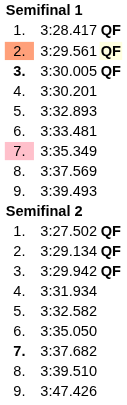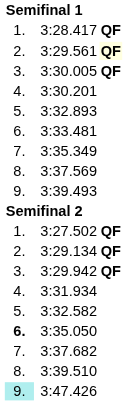(19, 51) lightsalmon background -> (19, 51) no background
(19, 71) bold -> (19, 71) normal
(19, 151) pink background -> (19, 151) no background
(19, 331) normal -> (19, 331) bold
(19, 351) bold -> (19, 351) normal
(19, 391) no background -> (19, 391) paleturquoise background
